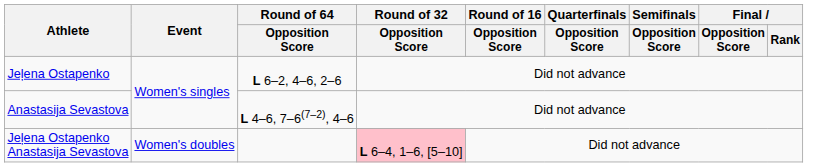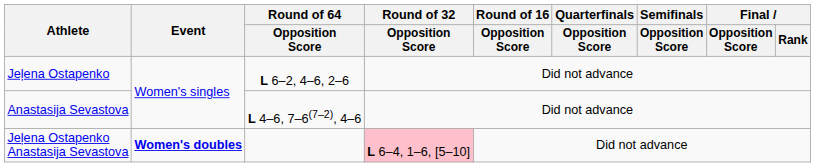(184, 146) normal -> (188, 146) bold
